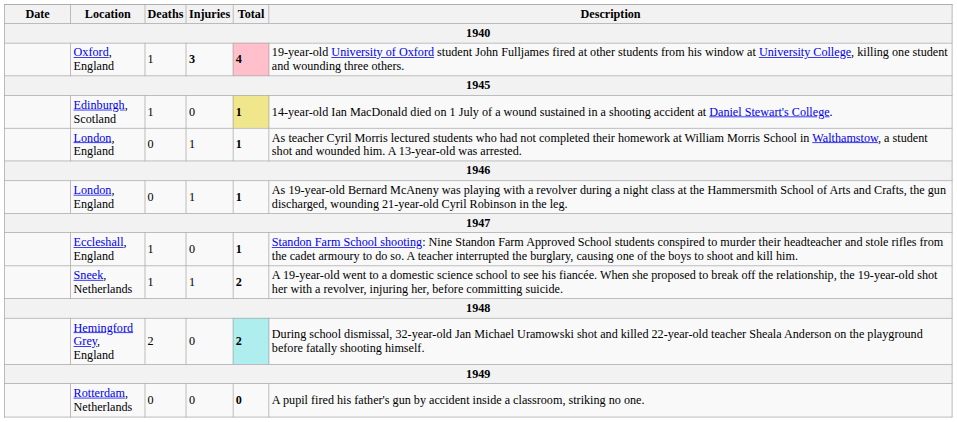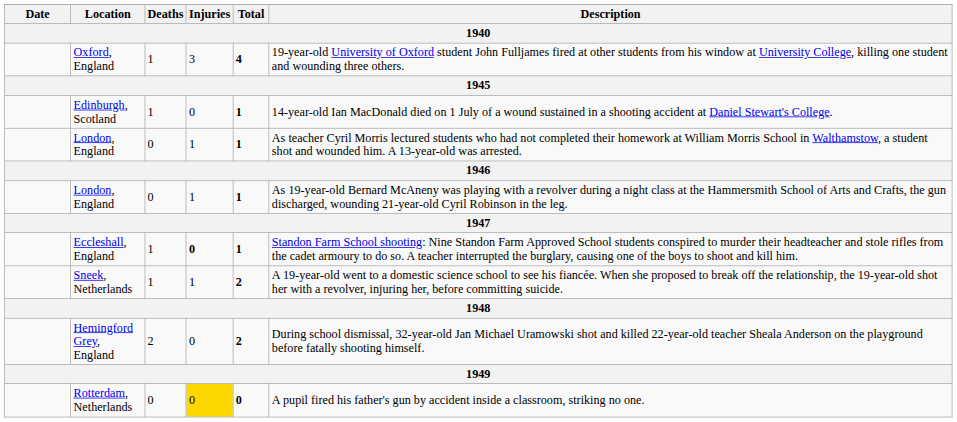(192, 59) bold -> (192, 59) normal
(239, 59) pink background -> (239, 59) no background
(239, 111) khaki background -> (239, 111) no background
(192, 249) normal -> (192, 249) bold
(239, 341) paleturquoise background -> (239, 341) no background
(192, 400) no background -> (192, 400) gold background
